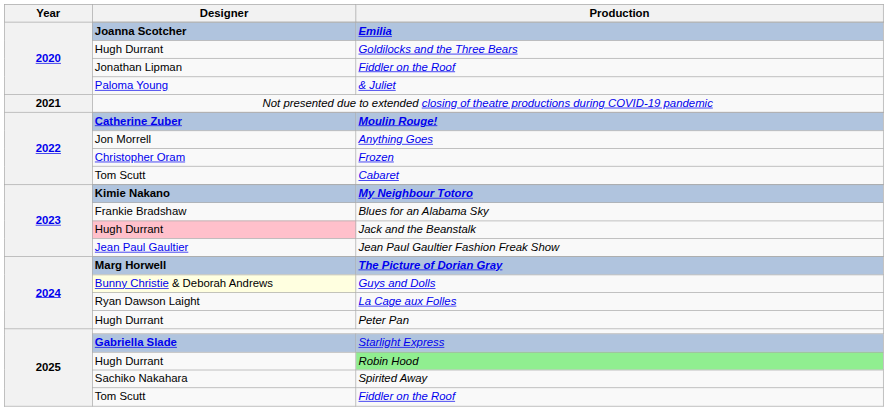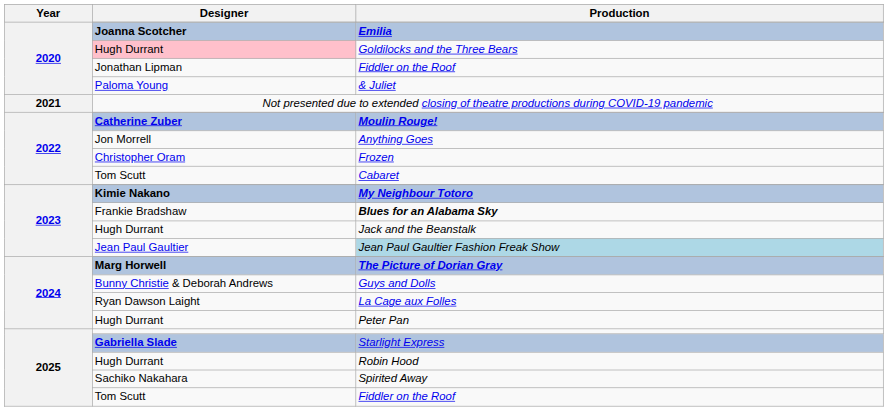(129, 49) no background -> (129, 49) pink background
(424, 211) normal -> (428, 211) bold
(129, 229) pink background -> (129, 229) no background
(459, 247) no background -> (459, 247) lightblue background
(184, 283) lightyellow background -> (184, 283) no background
(388, 361) lightgreen background -> (388, 361) no background
